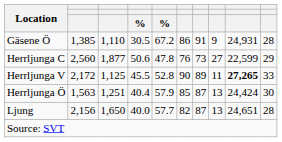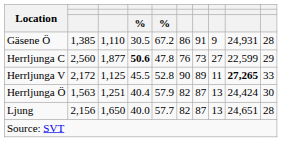(140, 58) normal -> (140, 58) bold
(185, 93) 85 -> (185, 93) 82
